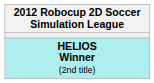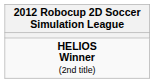(77, 58) paleturquoise background -> (77, 58) no background
